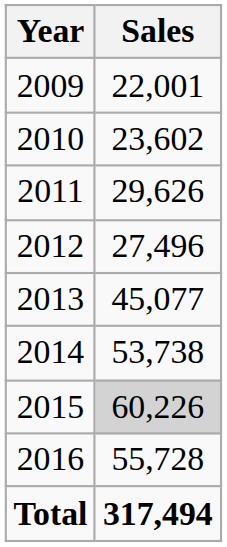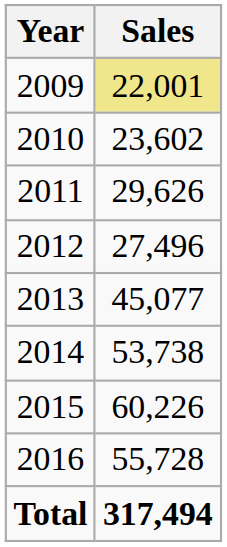(158, 84) no background -> (158, 84) khaki background
(158, 406) lightgrey background -> (158, 406) no background
